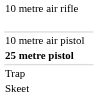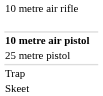(45, 40) normal -> (47, 40) bold
(39, 55) bold -> (38, 55) normal
